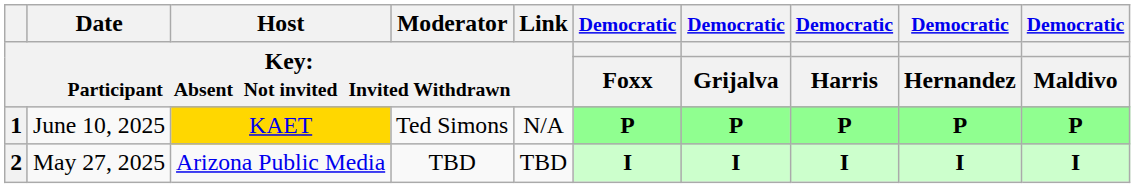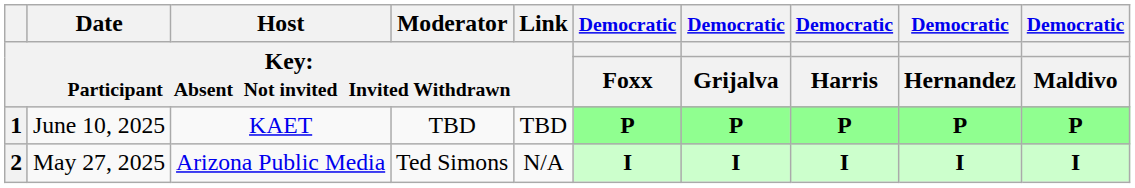(281, 125) gold background -> (281, 125) no background
(452, 125) Ted Simons -> (452, 125) TBD
(544, 125) N/A -> (544, 125) TBD
(452, 162) TBD -> (452, 162) Ted Simons
(544, 162) TBD -> (544, 162) N/A
